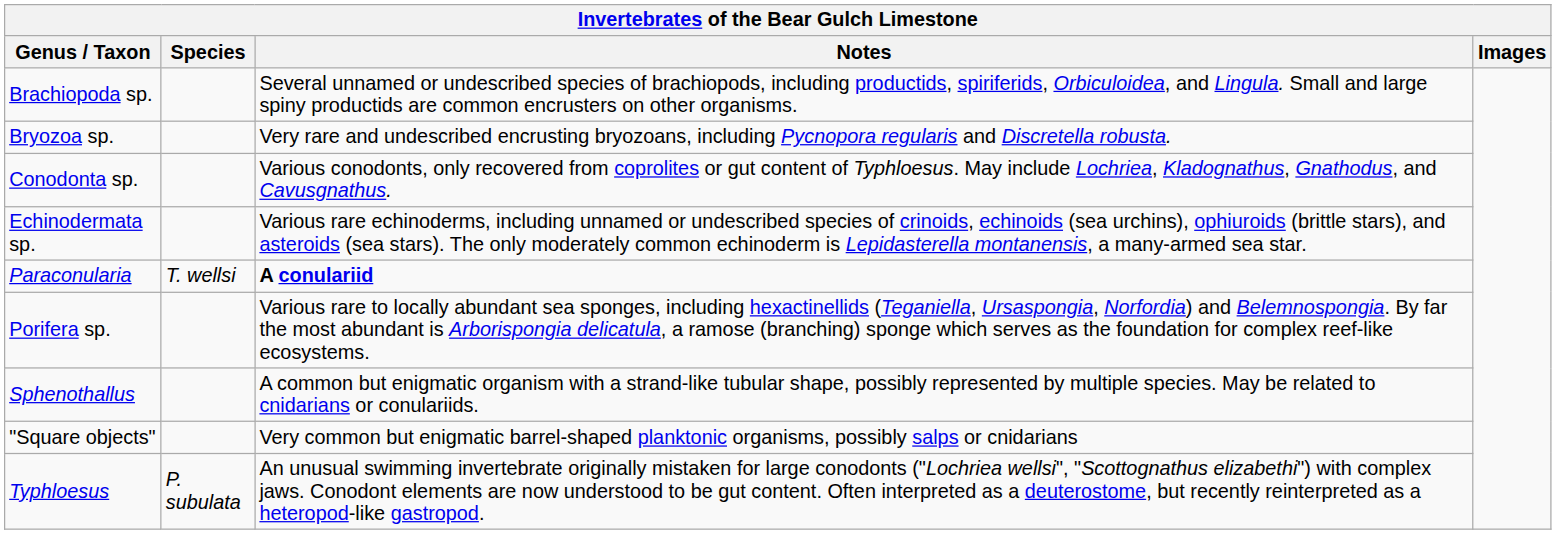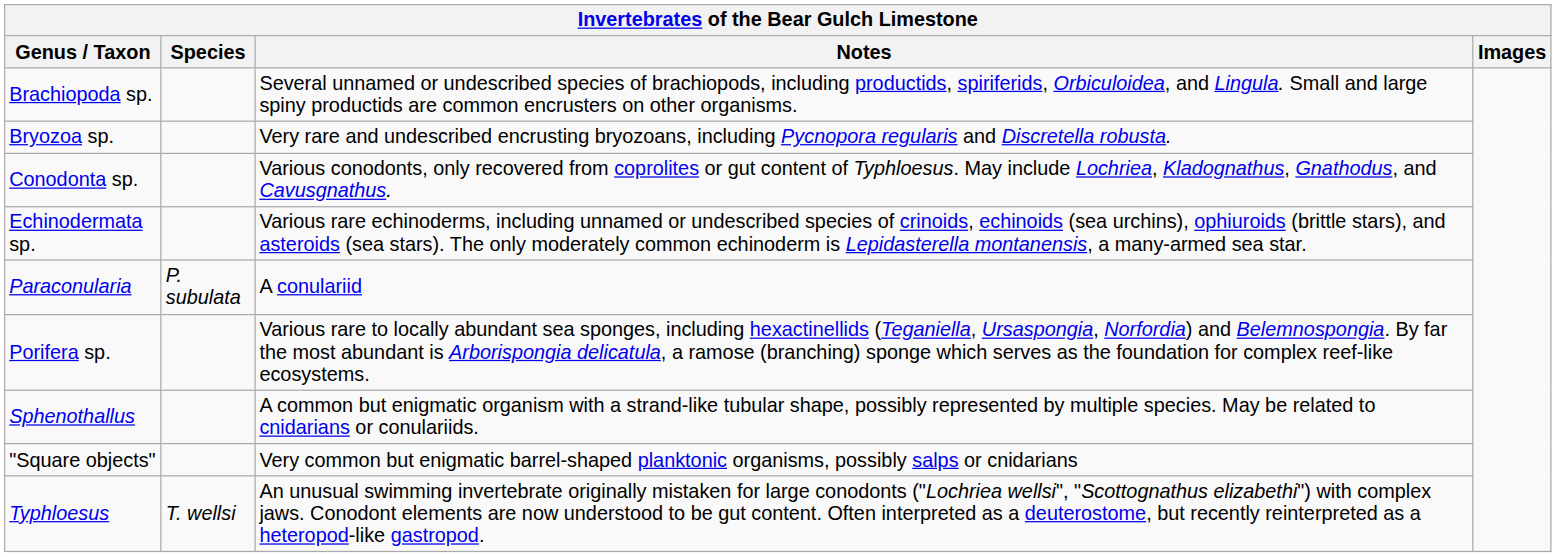(201, 275) T. wellsi -> (203, 287) P. subulata
(316, 275) bold -> (311, 287) normal
(203, 491) P. subulata -> (201, 513) T. wellsi
